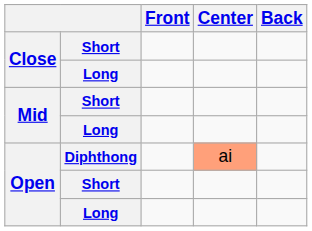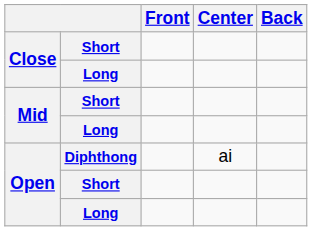(225, 156) lightsalmon background -> (225, 156) no background
